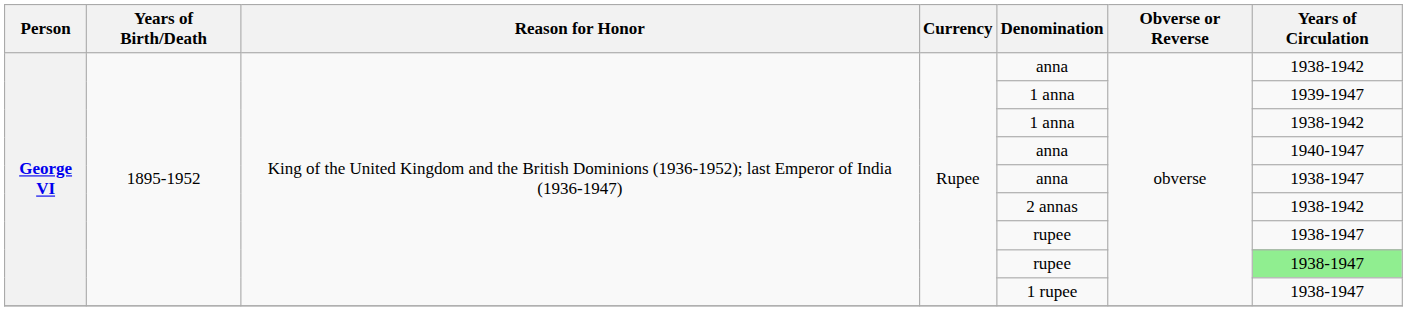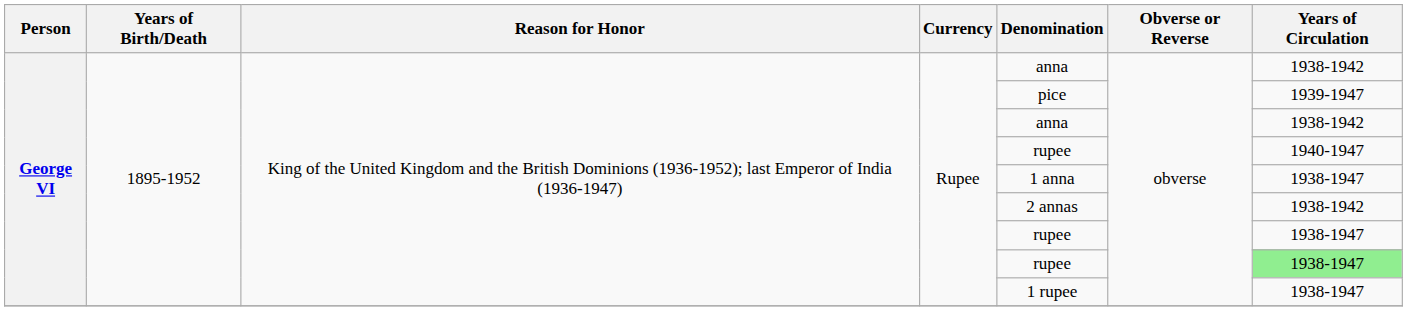(1052, 95) 1 anna -> (1052, 95) pice
(1052, 123) 1 anna -> (1052, 123) anna
(1052, 151) anna -> (1052, 151) rupee
(1052, 179) anna -> (1052, 179) 1 anna
